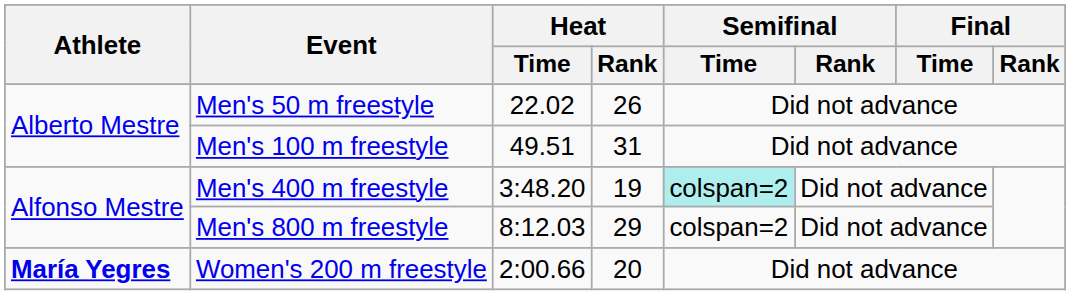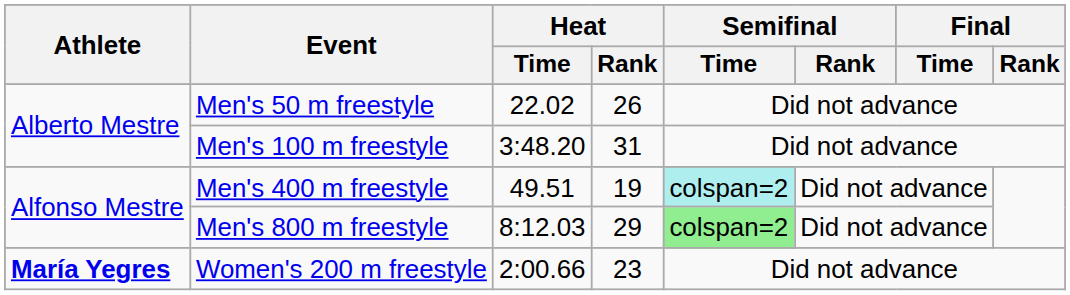(542, 146) 49.51 -> (542, 146) 3:48.20
(542, 187) 3:48.20 -> (542, 187) 49.51
(729, 228) no background -> (729, 228) lightgreen background
(627, 269) 20 -> (627, 269) 23
